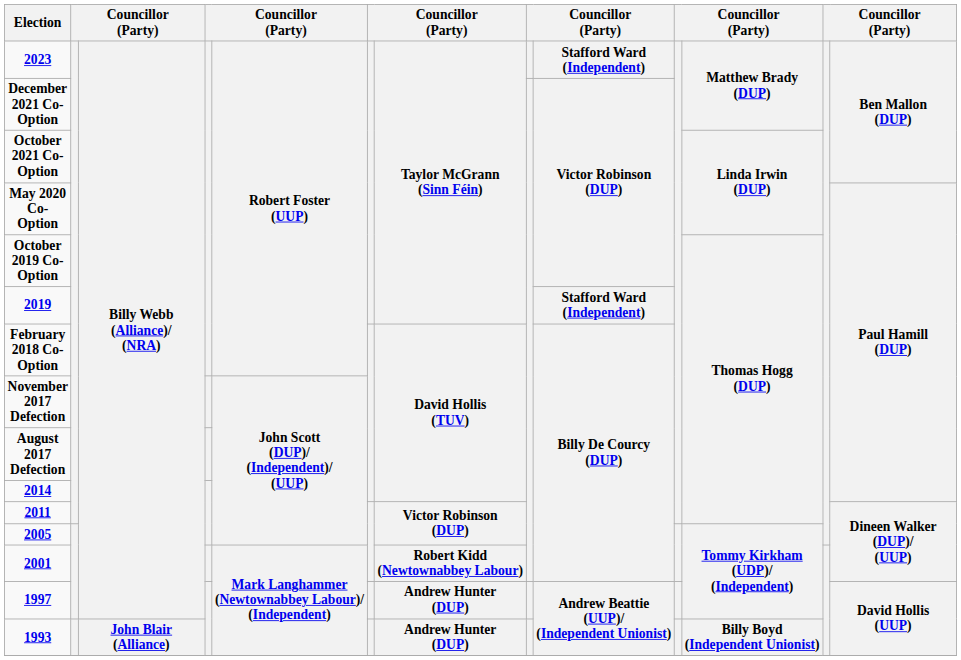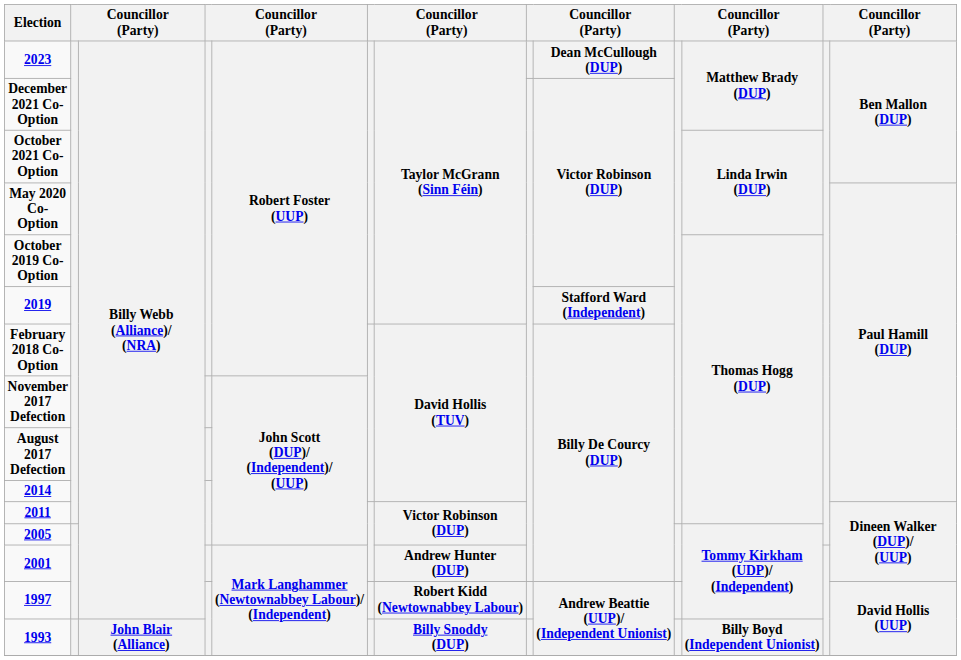(604, 59) Stafford Ward (Independent) -> (604, 59) Dean McCullough (DUP)
(450, 563) Robert Kidd (Newtownabbey Labour) -> (450, 563) Andrew Hunter (DUP)
(450, 600) Andrew Hunter (DUP) -> (450, 600) Robert Kidd (Newtownabbey Labour)
(450, 637) Andrew Hunter (DUP) -> (450, 637) Billy Snoddy (DUP)
